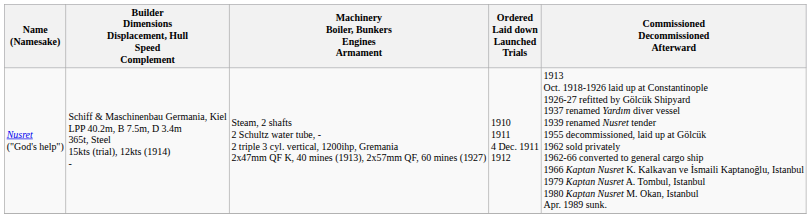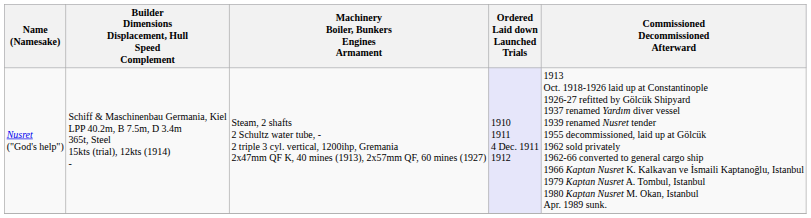(515, 140) no background -> (515, 140) lavender background
